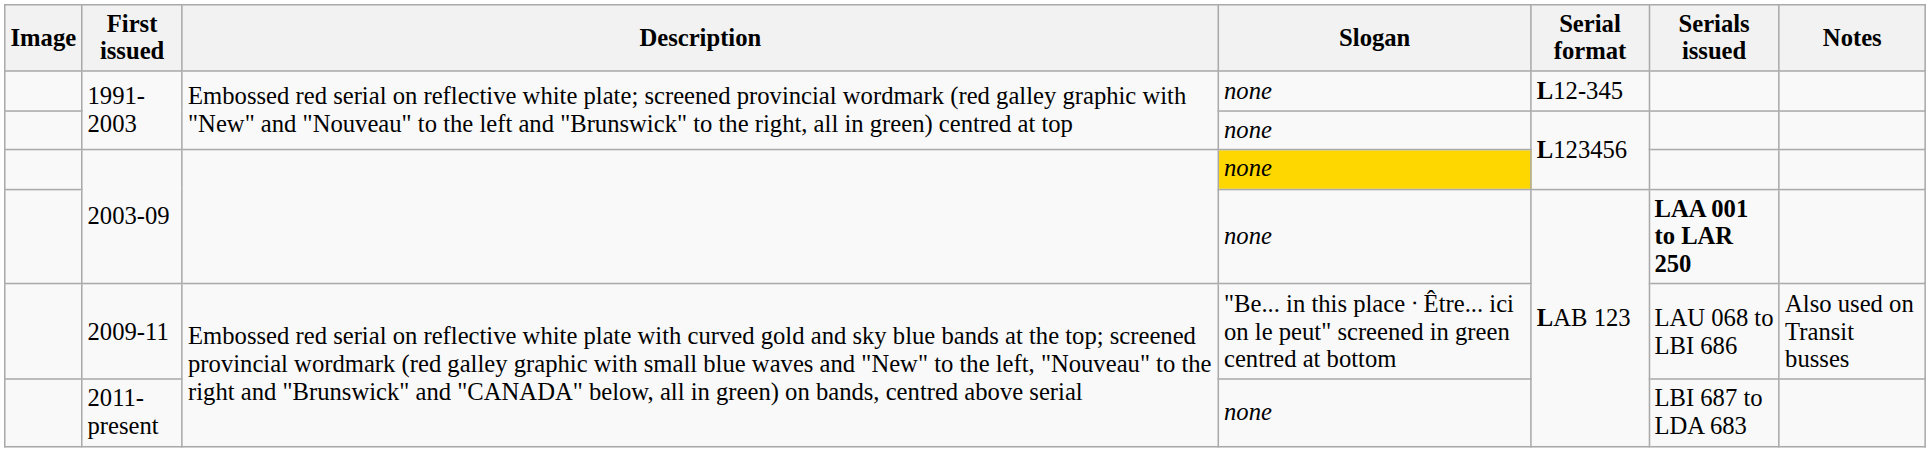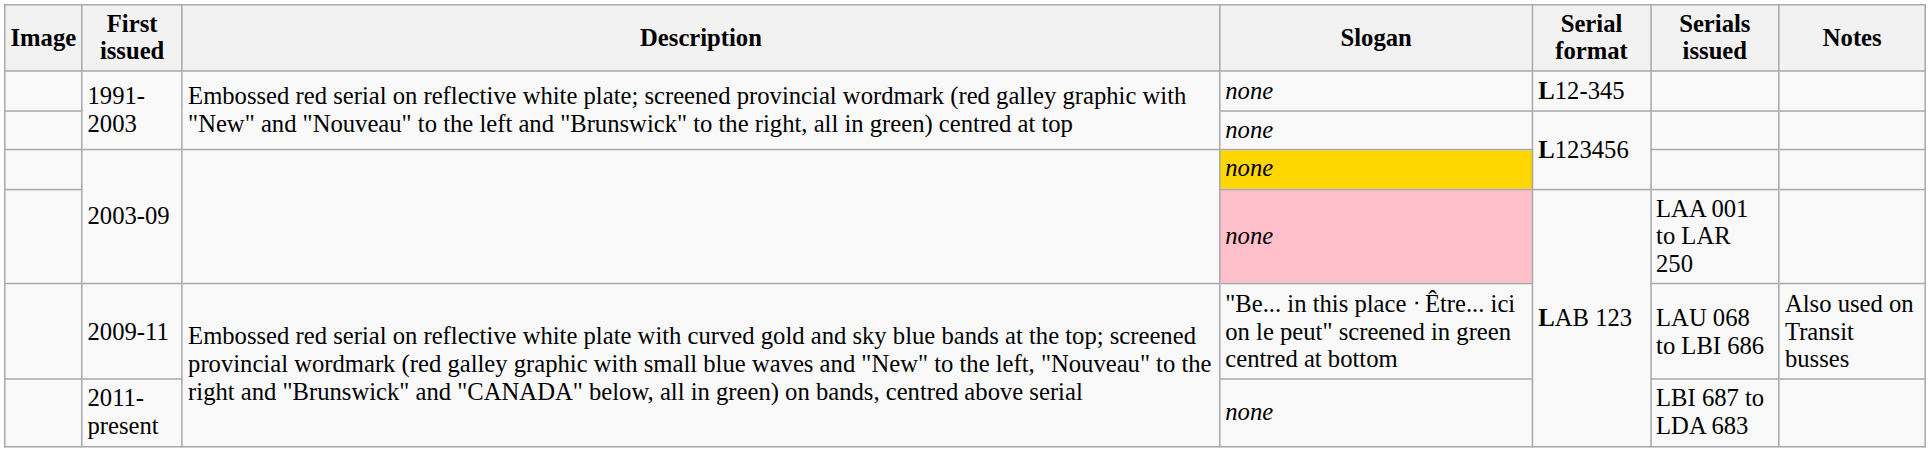(1248, 235) no background -> (1249, 235) pink background
(1701, 235) bold -> (1702, 235) normal
